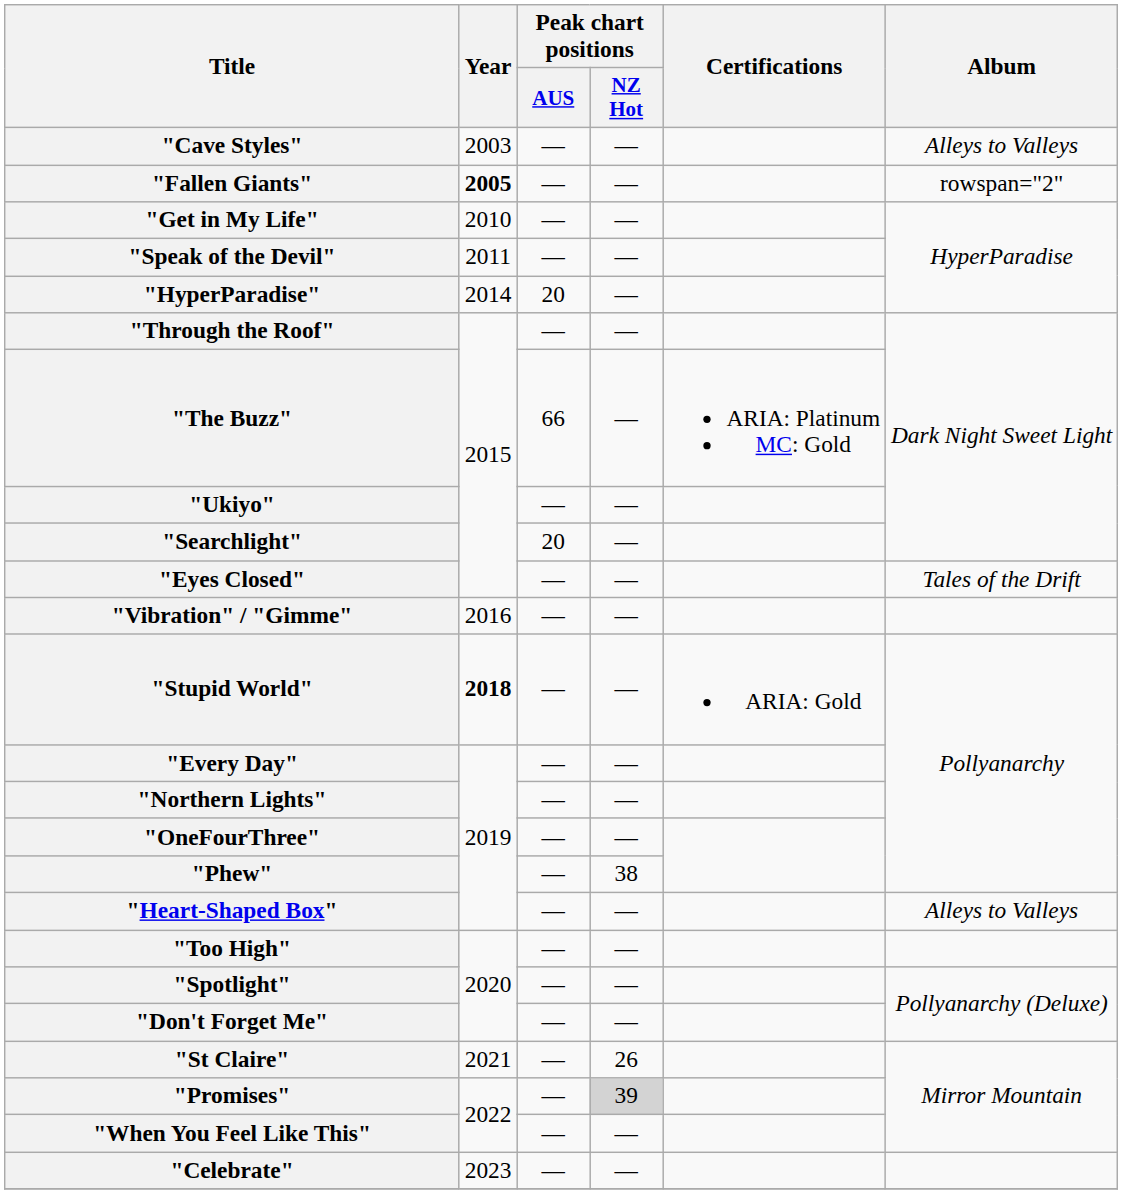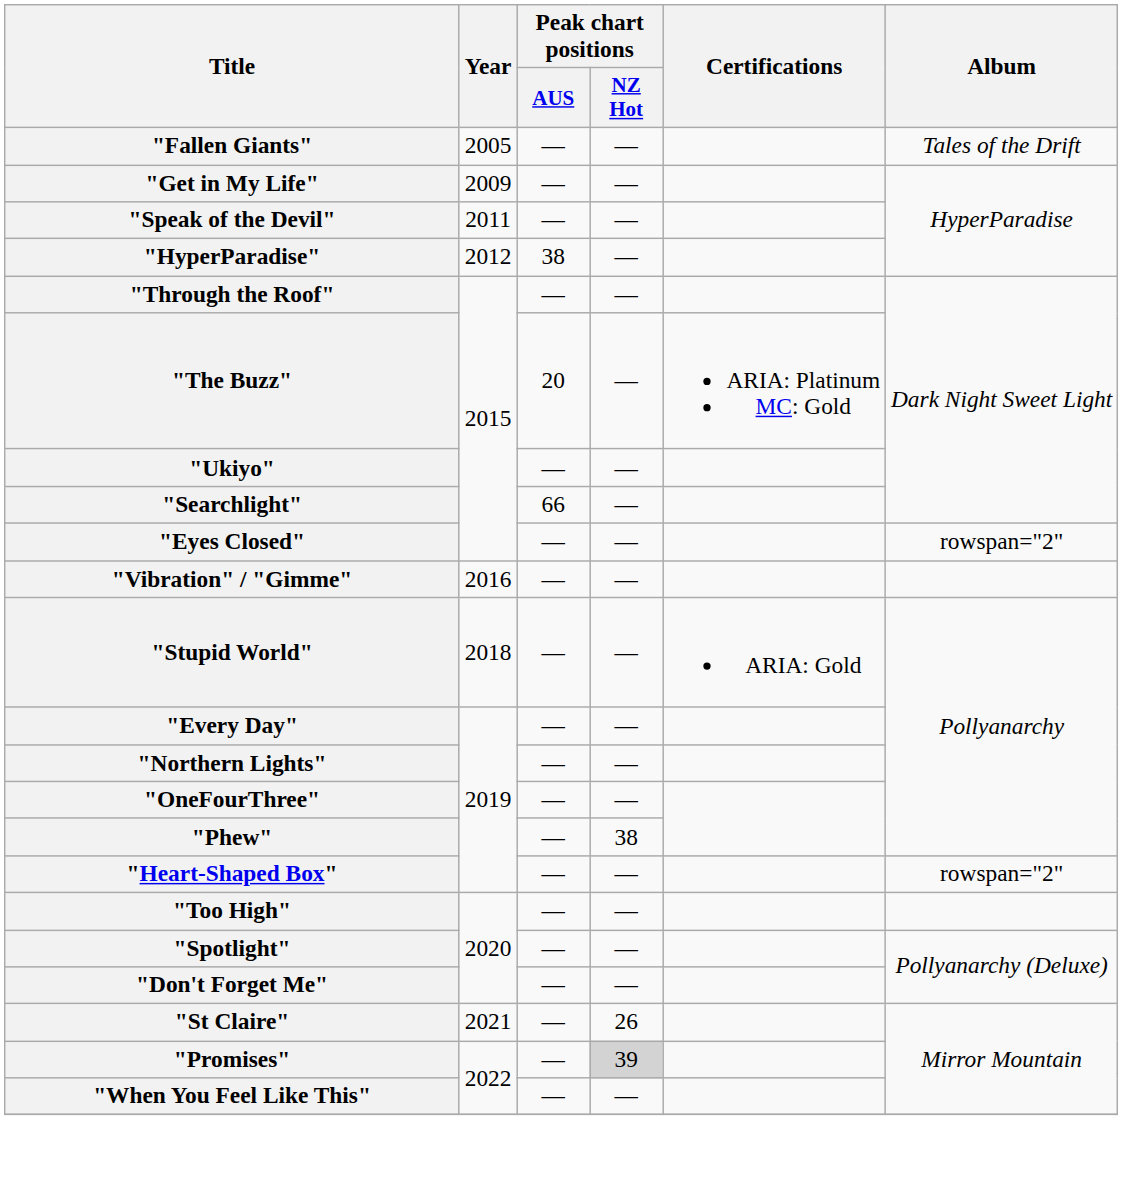- row: (232, 145)
(488, 182) bold -> (488, 145) normal
(1002, 182) rowspan="2" -> (1002, 145) Tales of the Drift
(488, 219) 2010 -> (488, 182) 2009
(488, 294) 2014 -> (488, 256) 2012
(553, 294) 20 -> (553, 256) 38
(553, 417) 66 -> (553, 380) 20
(553, 541) 20 -> (553, 504) 66
(1002, 578) Tales of the Drift -> (1002, 541) rowspan="2"
(488, 689) bold -> (488, 652) normal
(1002, 910) Alleys to Valleys -> (1002, 873) rowspan="2"
- row: (232, 1170)
